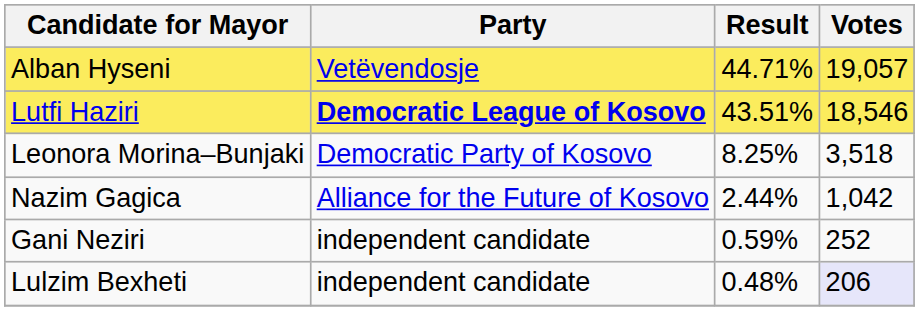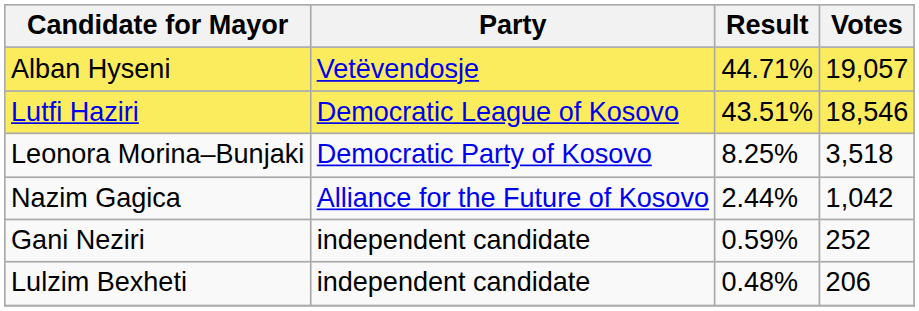(511, 111) bold -> (498, 111) normal
(848, 283) lavender background -> (848, 283) no background
